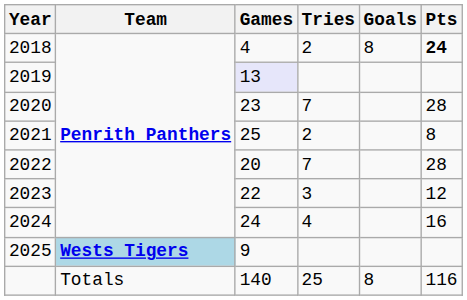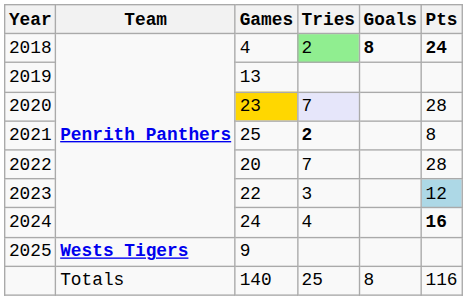(307, 48) no background -> (307, 48) lightgreen background
(369, 48) normal -> (369, 48) bold
(250, 77) lavender background -> (250, 77) no background
(250, 106) no background -> (250, 106) gold background
(307, 106) no background -> (307, 106) lavender background
(307, 135) normal -> (307, 135) bold
(436, 193) no background -> (436, 193) lightblue background
(436, 222) normal -> (436, 222) bold
(124, 251) lightblue background -> (124, 251) no background
